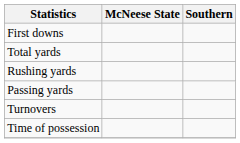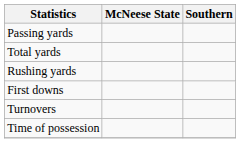rows swapped: (35, 33) <-> (40, 90)
